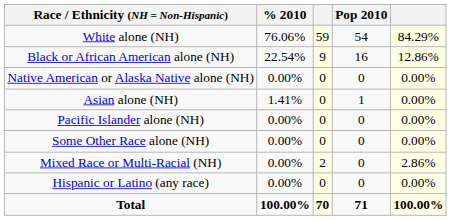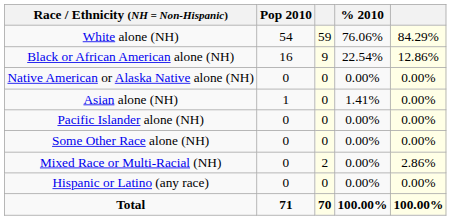columns swapped: (361, 15) <-> (285, 15)
